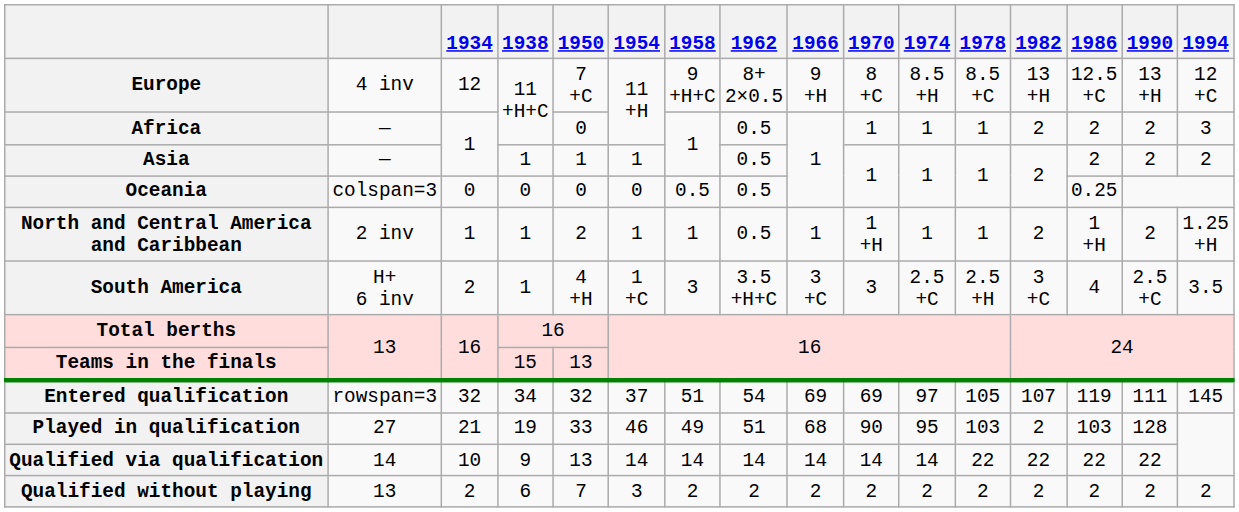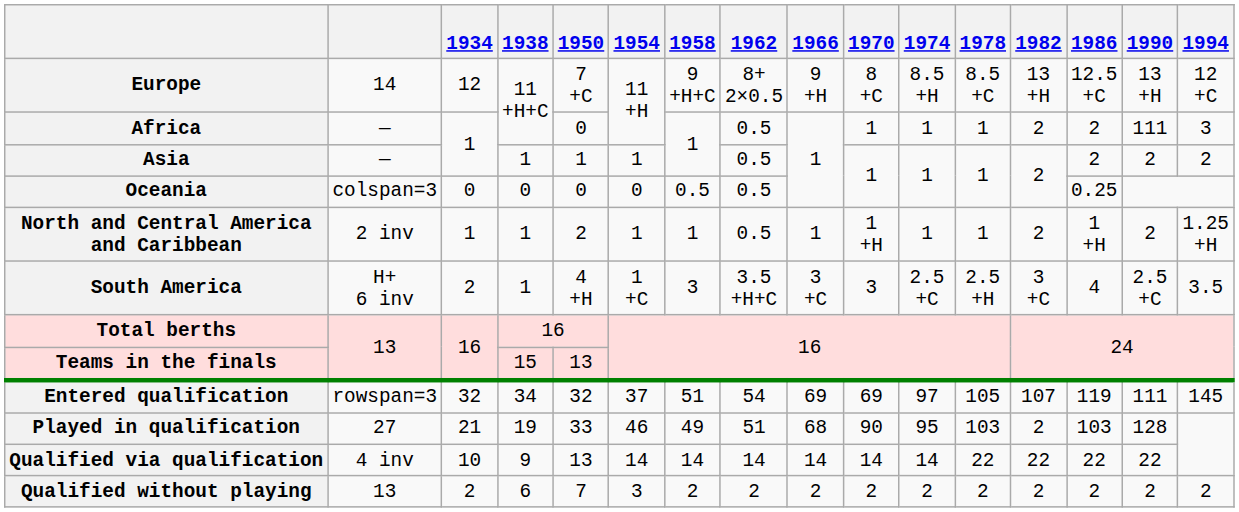(385, 86) 4 inv -> (385, 86) 14
(1150, 128) 2 -> (1150, 128) 111
(385, 460) 14 -> (385, 460) 4 inv
